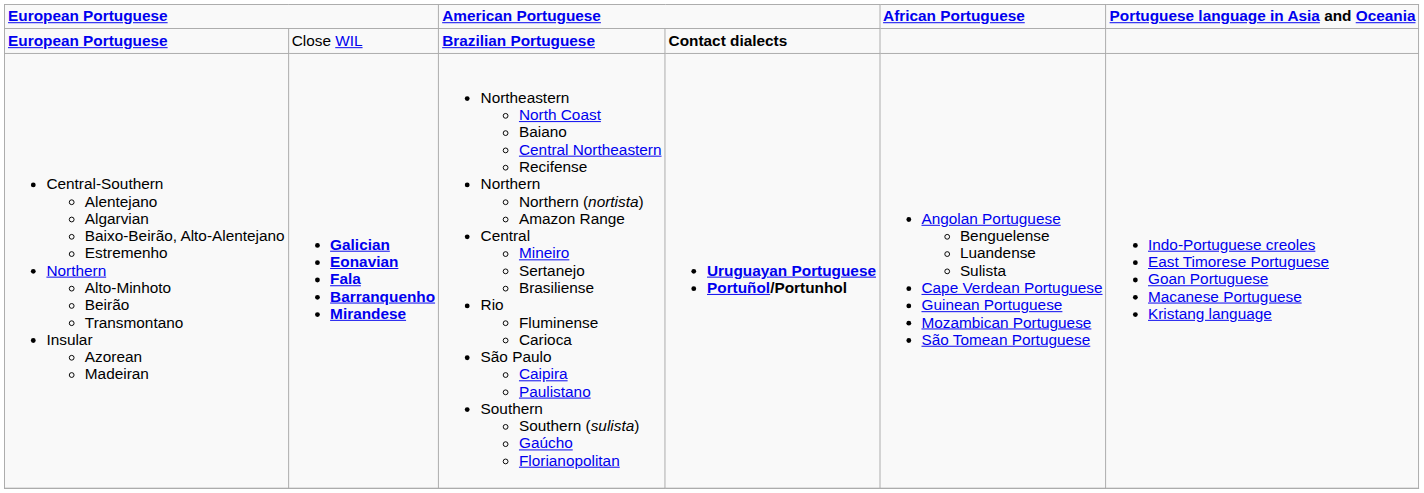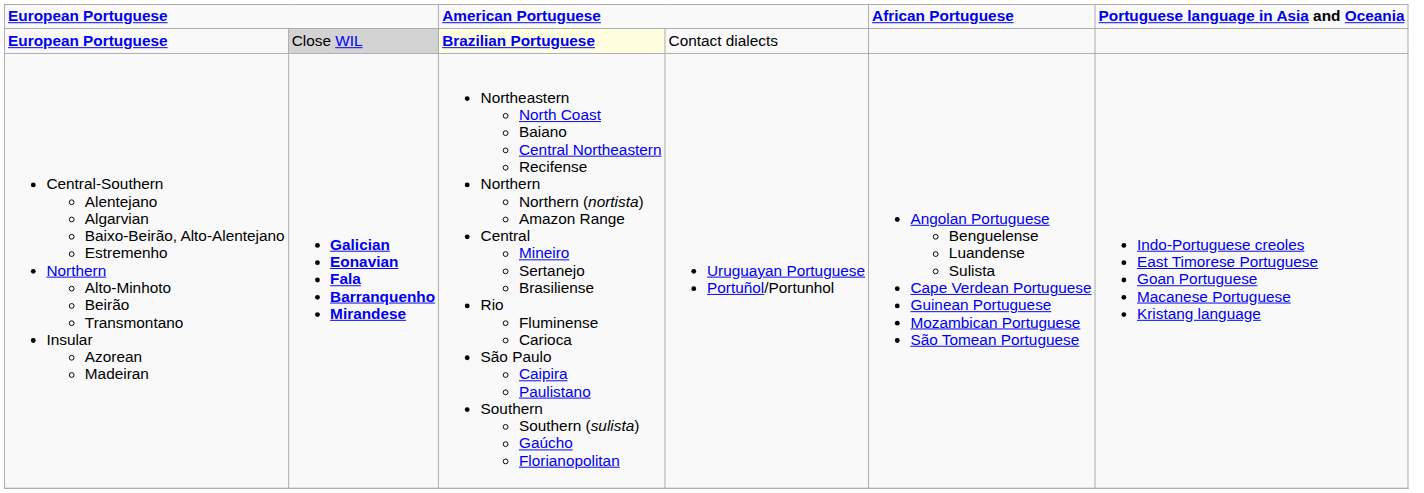(327, 41) no background -> (327, 41) lightgrey background
(519, 41) no background -> (519, 41) lightyellow background
(728, 41) bold -> (723, 41) normal
(772, 279) bold -> (767, 279) normal
